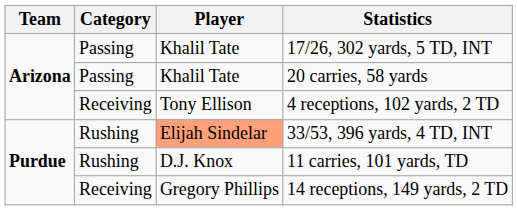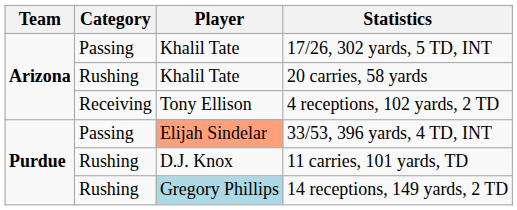(106, 76) Passing -> (109, 76) Rushing
(109, 133) Rushing -> (106, 133) Passing
(115, 190) Receiving -> (109, 190) Rushing
(219, 190) no background -> (219, 190) lightblue background
